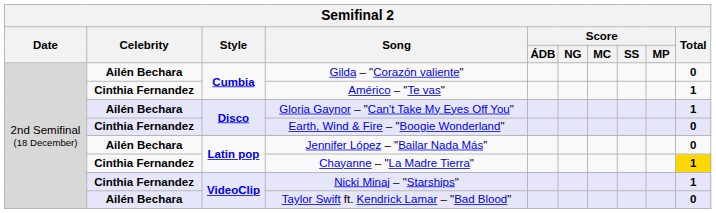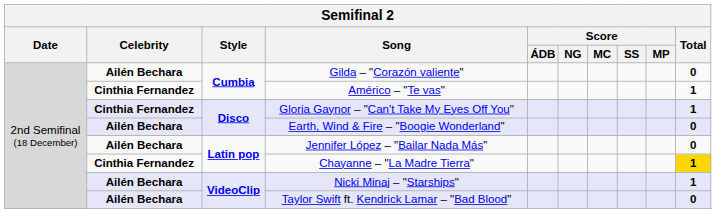(144, 109) Ailén Bechara -> (144, 109) Cinthia Fernandez
(144, 127) Cinthia Fernandez -> (144, 127) Ailén Bechara
(144, 182) Cinthia Fernandez -> (144, 182) Ailén Bechara
